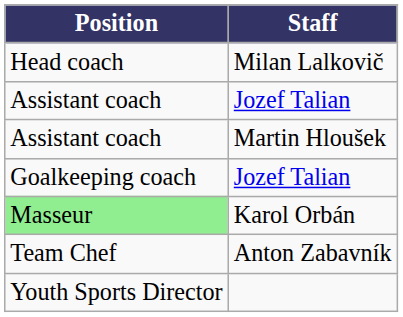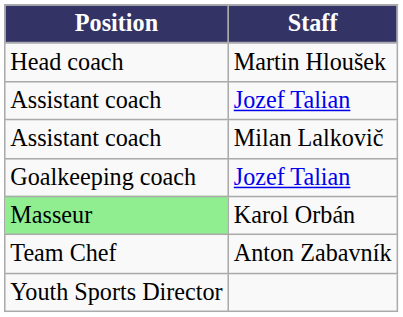(309, 61) Milan Lalkovič -> (310, 61) Martin Hloušek
(310, 138) Martin Hloušek -> (309, 138) Milan Lalkovič
